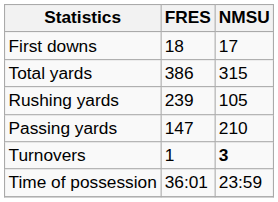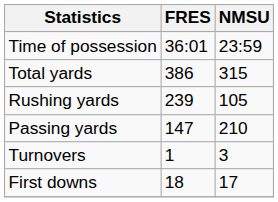rows swapped: (53, 45) <-> (83, 182)
(224, 155) bold -> (224, 155) normal
